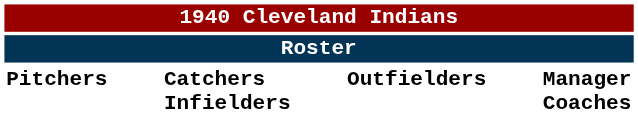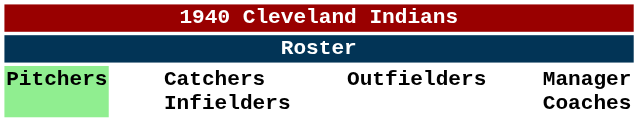(57, 80) no background -> (57, 80) lightgreen background
